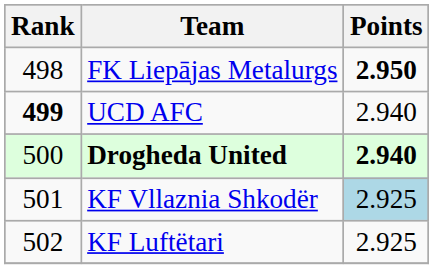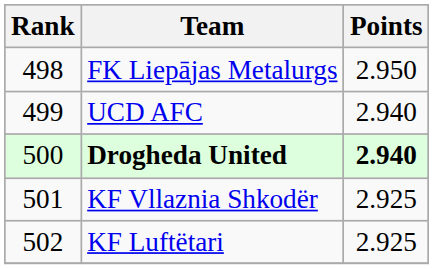(386, 69) bold -> (386, 69) normal
(43, 112) bold -> (43, 112) normal
(386, 198) lightblue background -> (386, 198) no background
